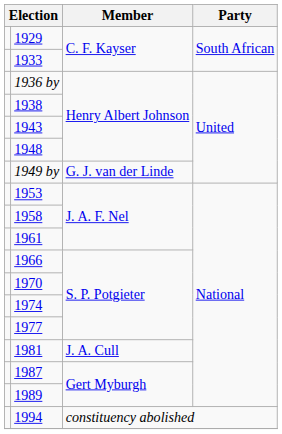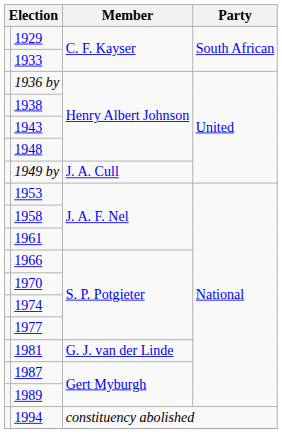(120, 171) G. J. van der Linde -> (92, 171) J. A. Cull
(92, 350) J. A. Cull -> (120, 350) G. J. van der Linde
